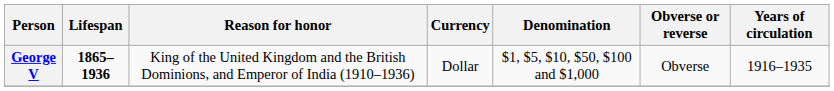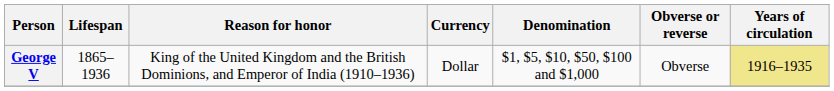(96, 66) bold -> (96, 66) normal
(779, 66) no background -> (779, 66) khaki background
